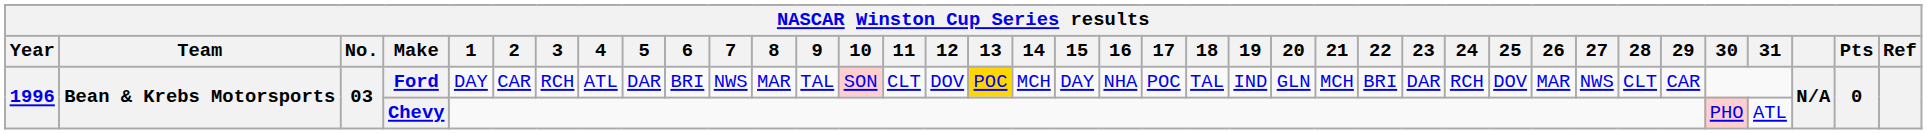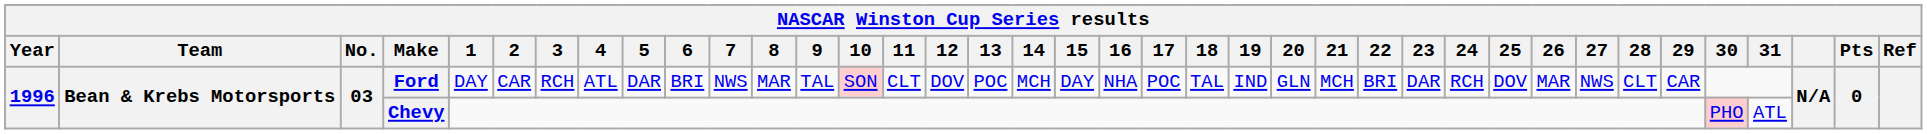(991, 81) gold background -> (991, 81) no background
